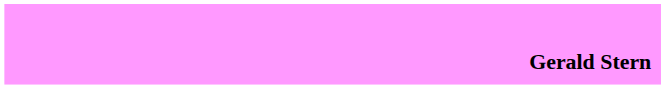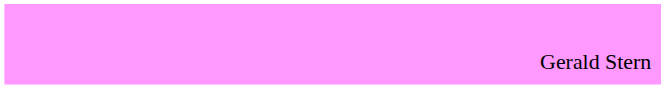(590, 62) bold -> (596, 62) normal
